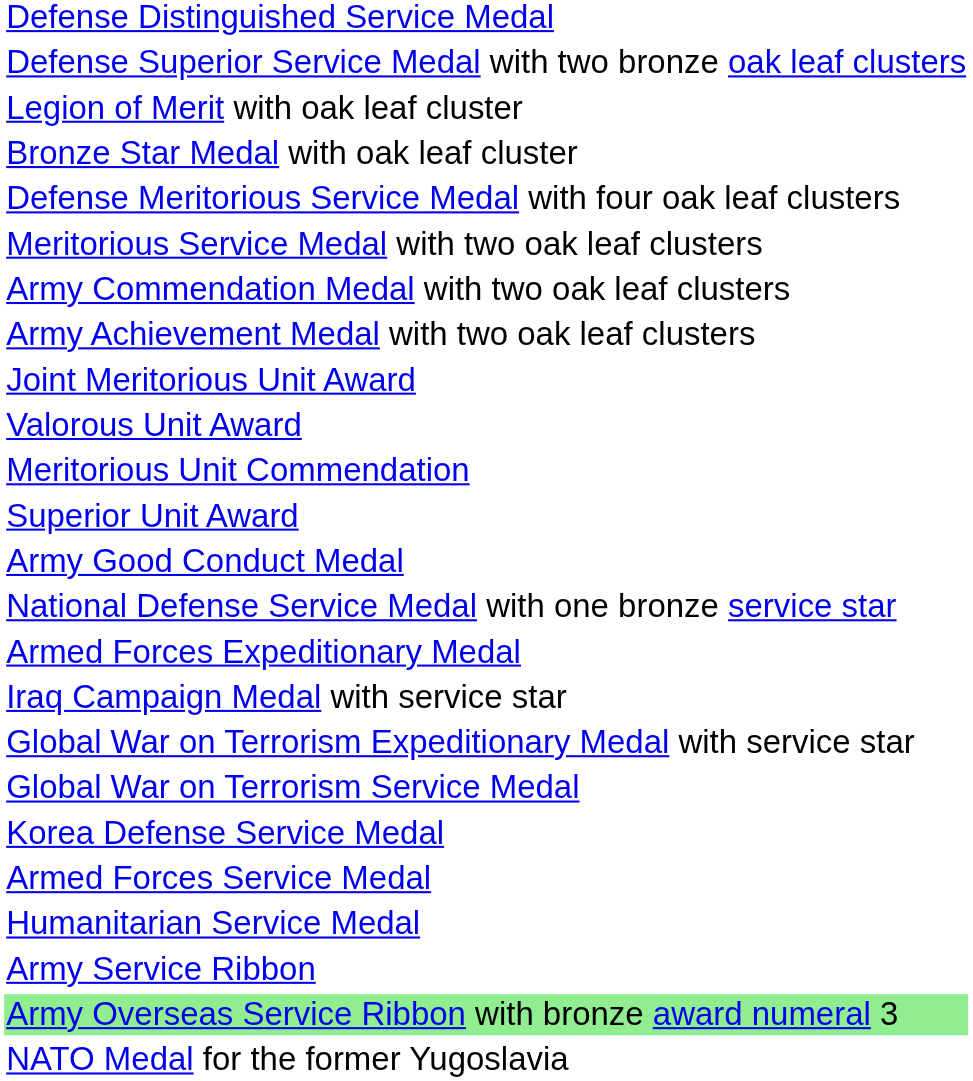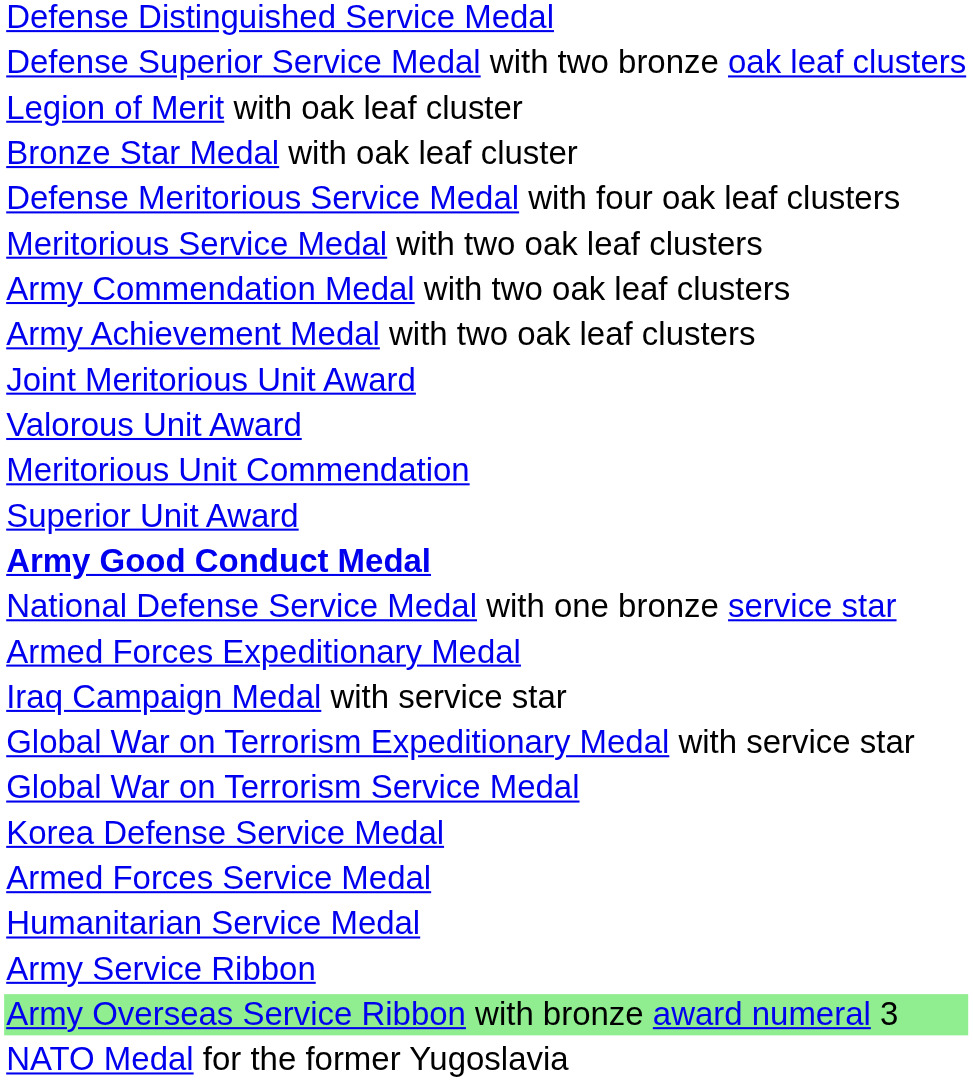(205, 561) normal -> (219, 561) bold
